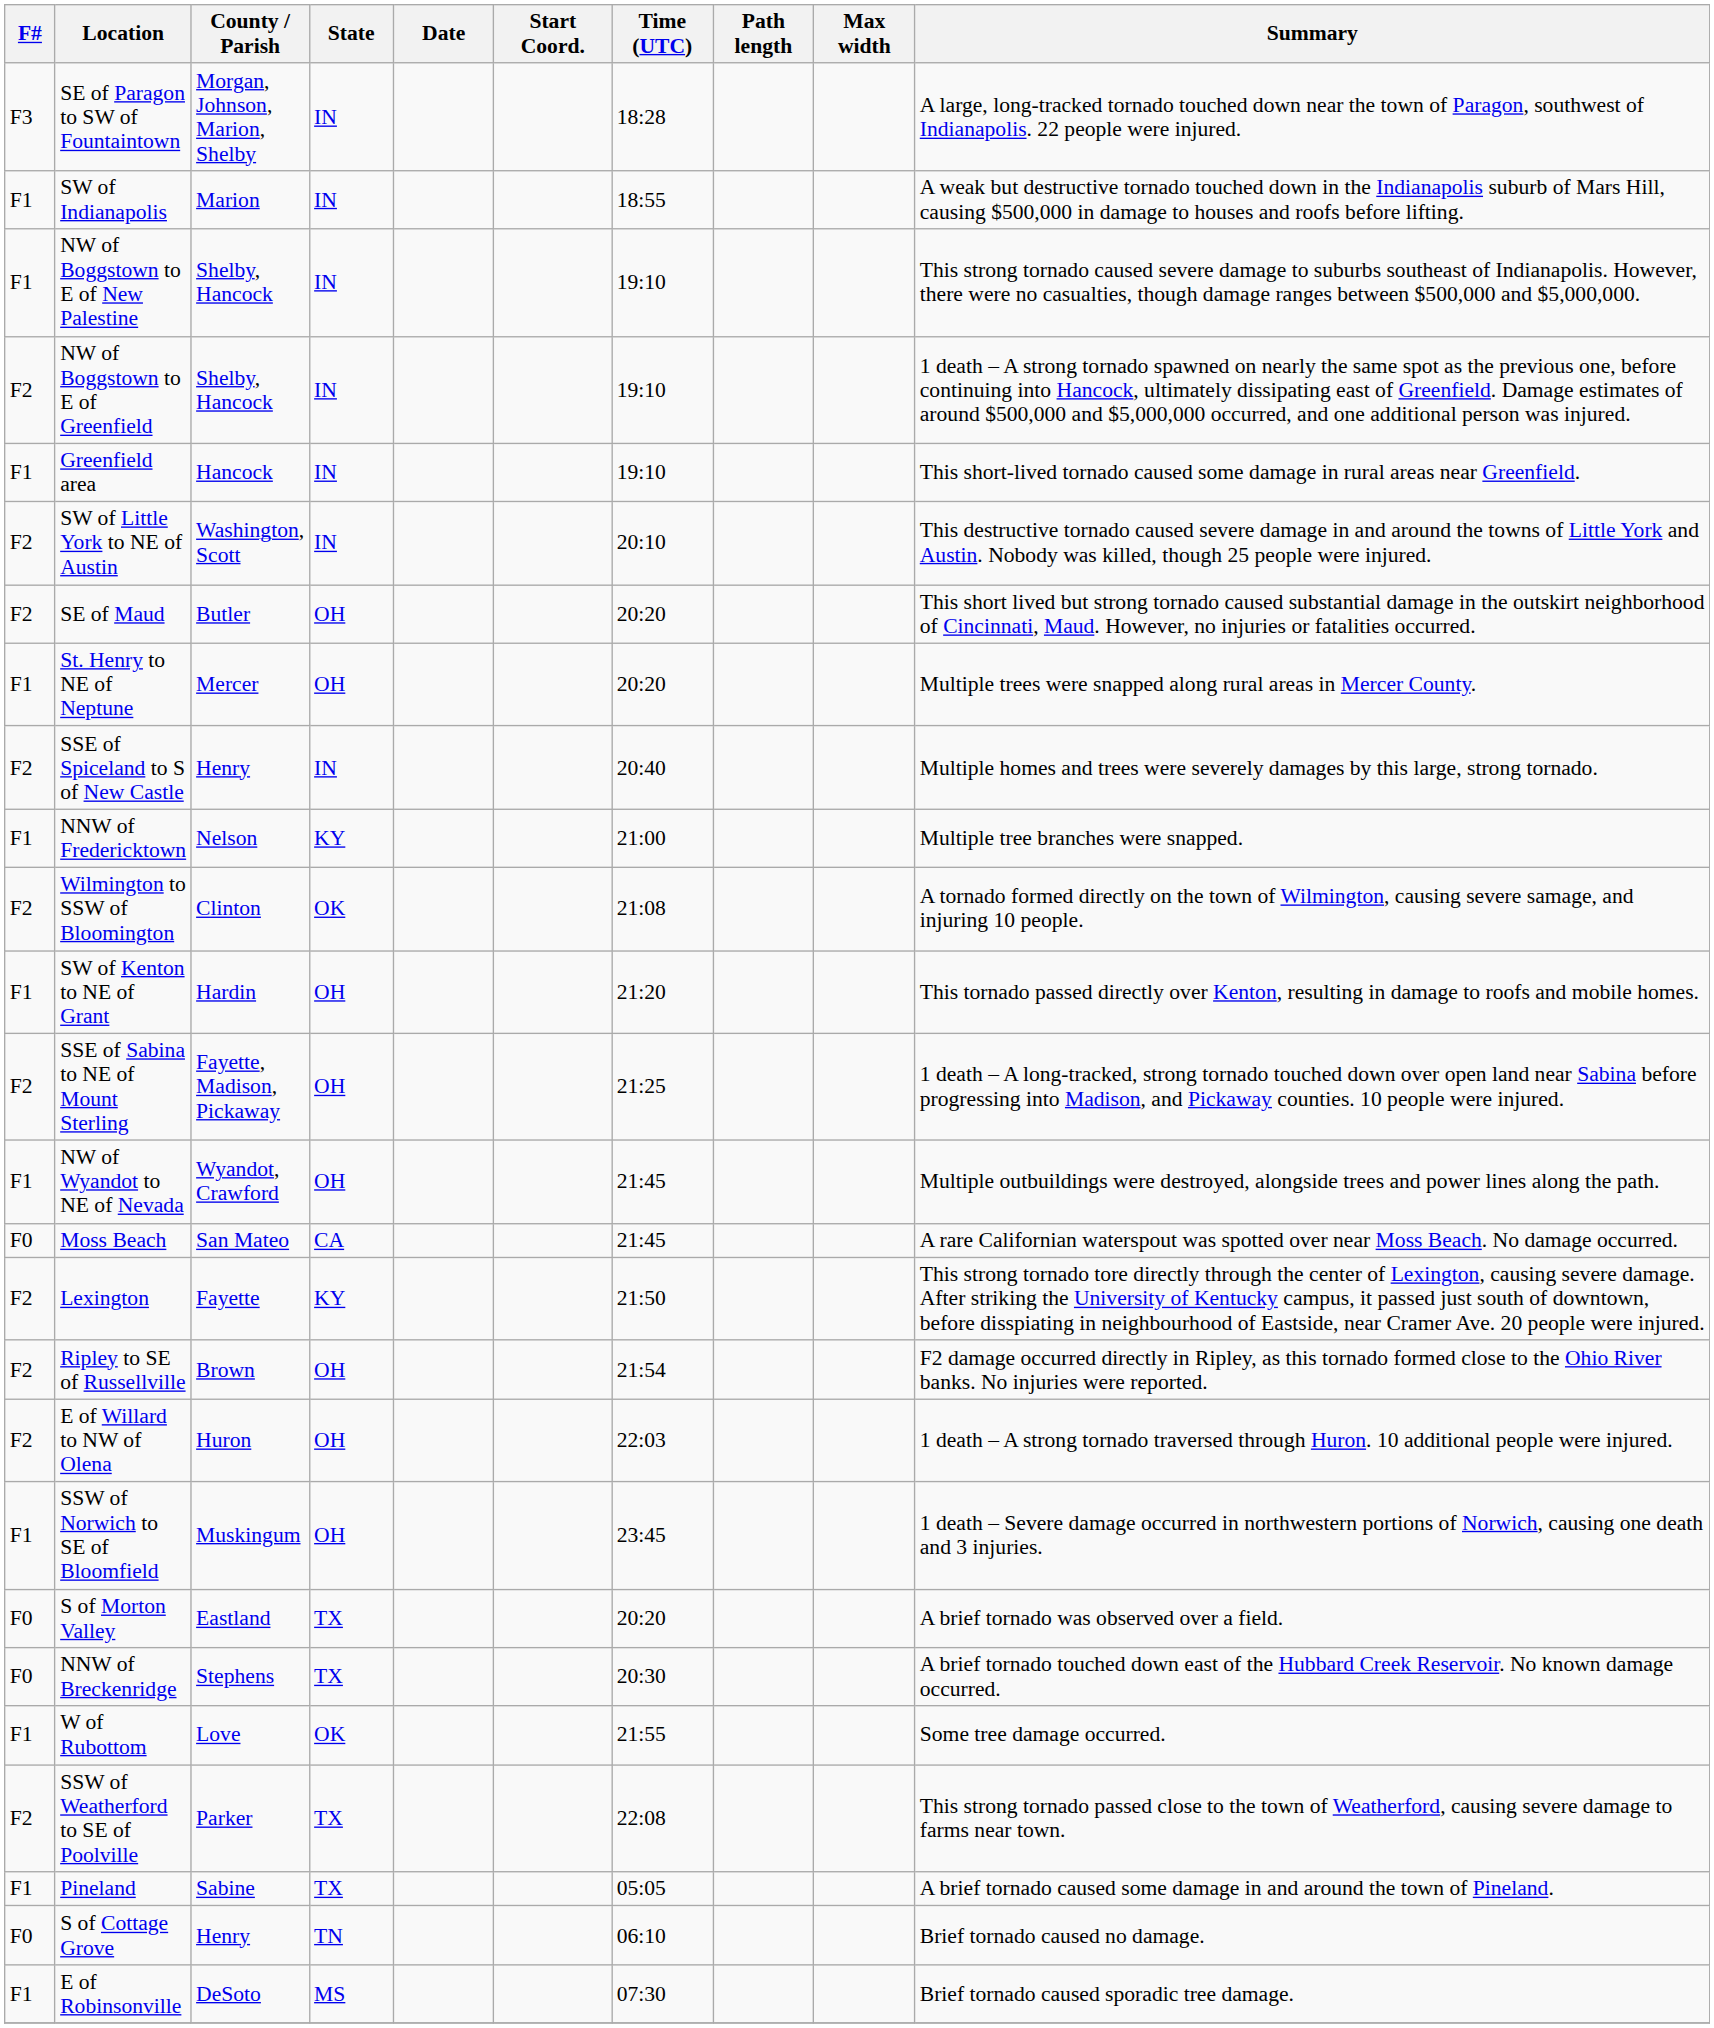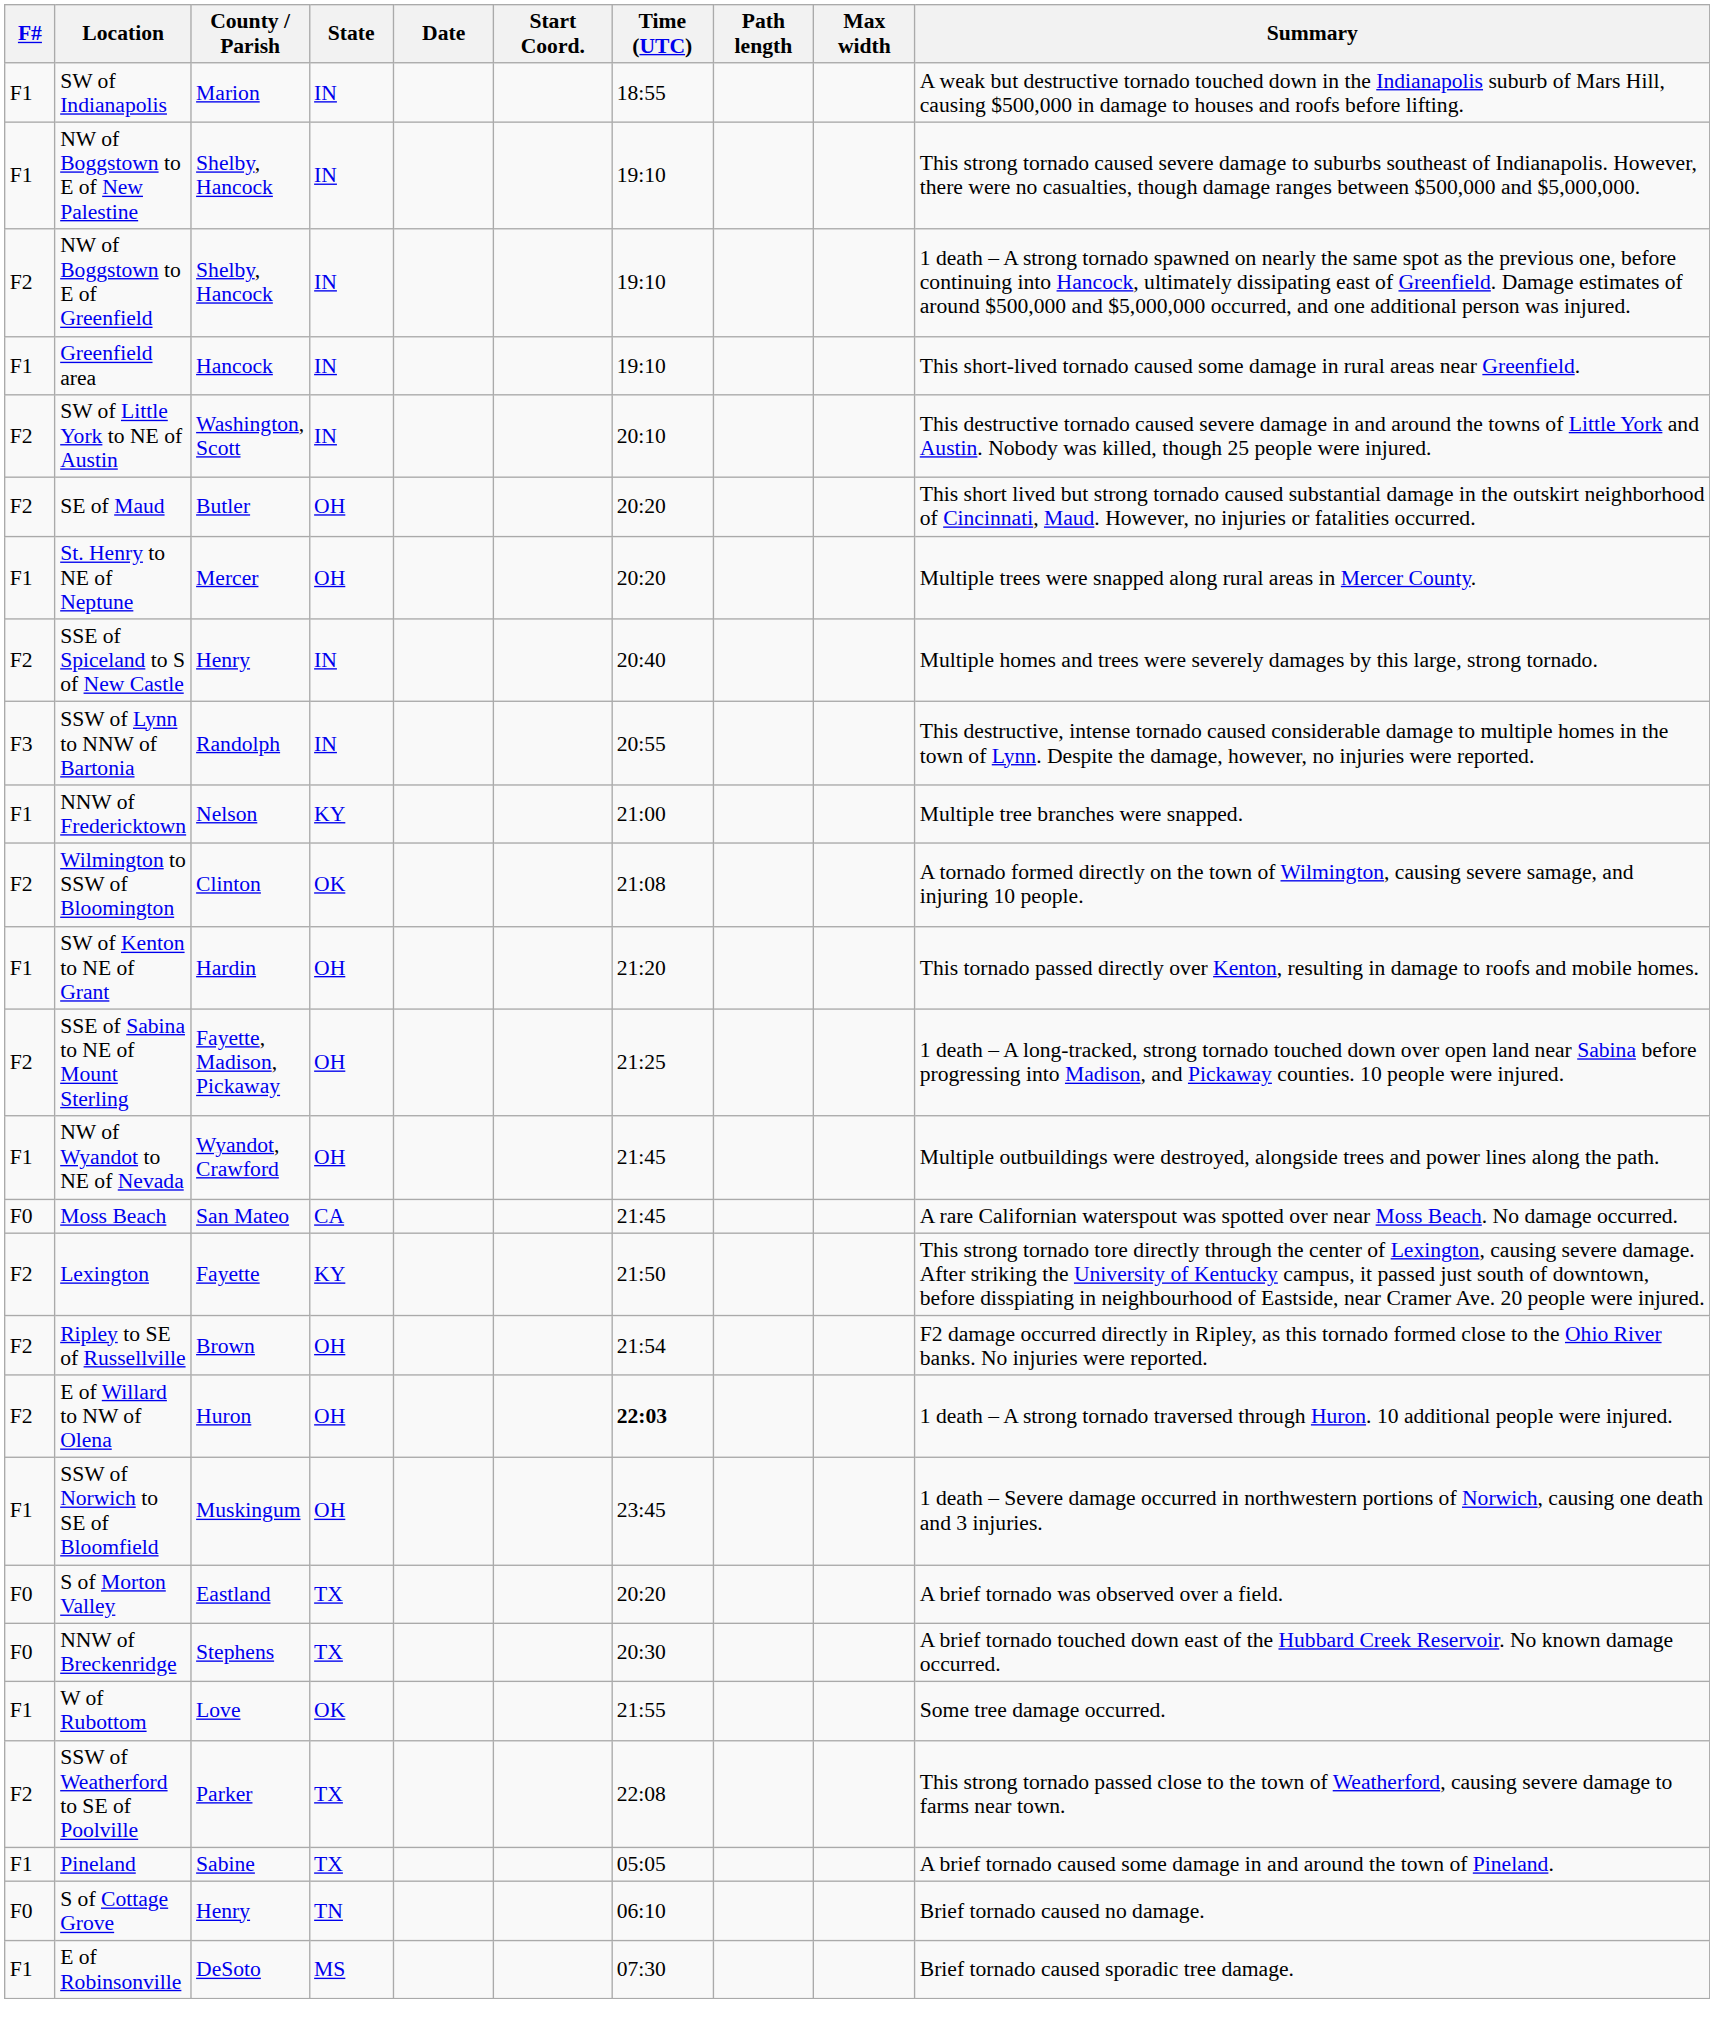- row: (123, 116)
+ row: (119, 743)
(641, 1440) normal -> (642, 1415) bold
